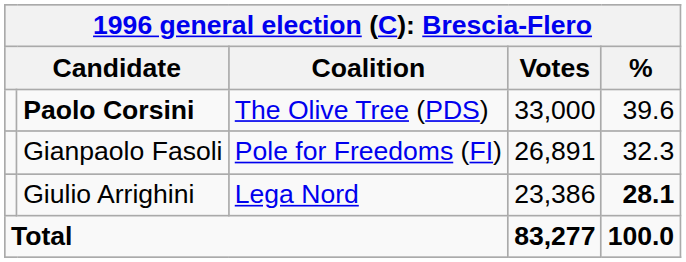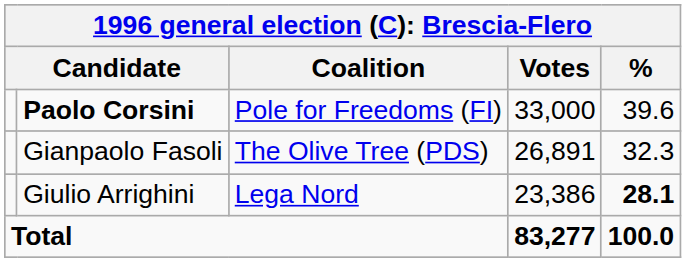(362, 109) The Olive Tree (PDS) -> (368, 109) Pole for Freedoms (FI)
(368, 151) Pole for Freedoms (FI) -> (362, 151) The Olive Tree (PDS)
